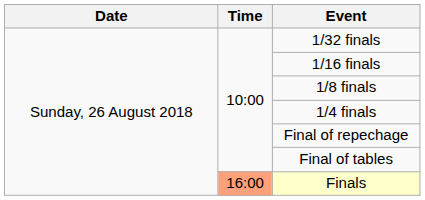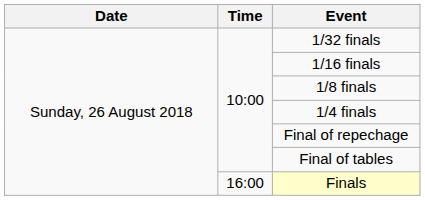(245, 183) lightsalmon background -> (245, 183) no background
